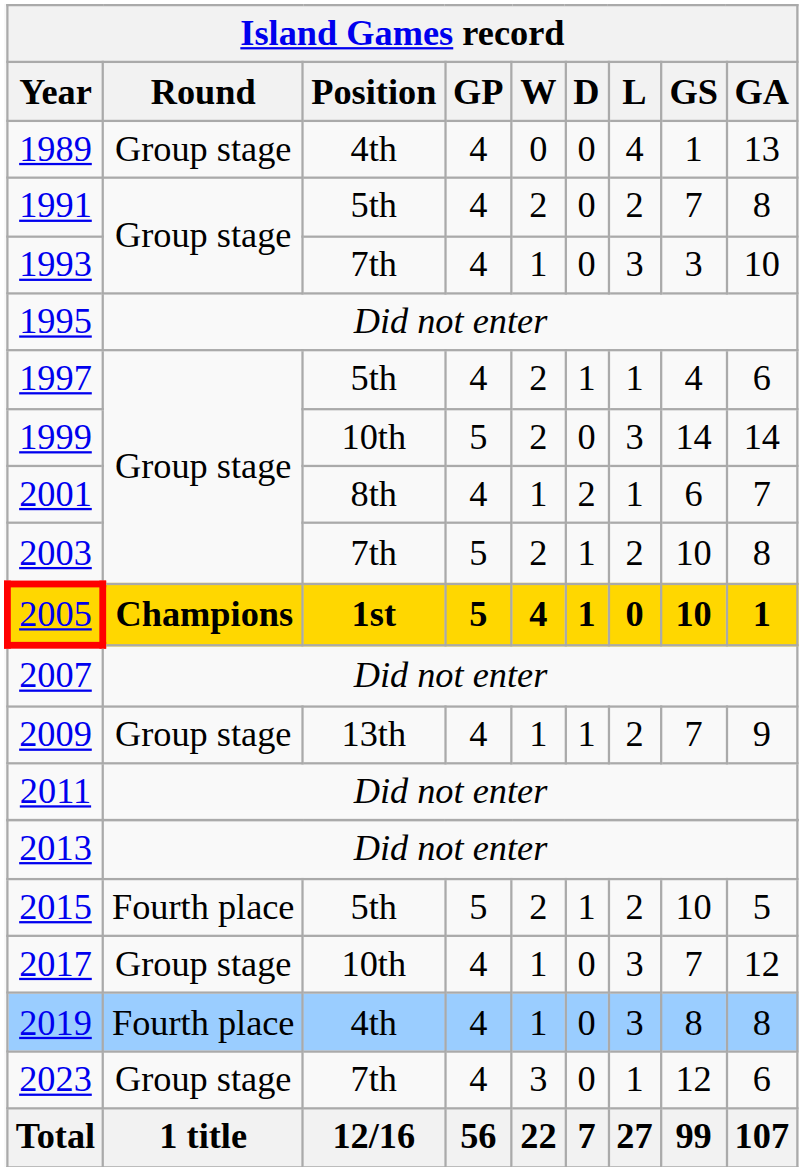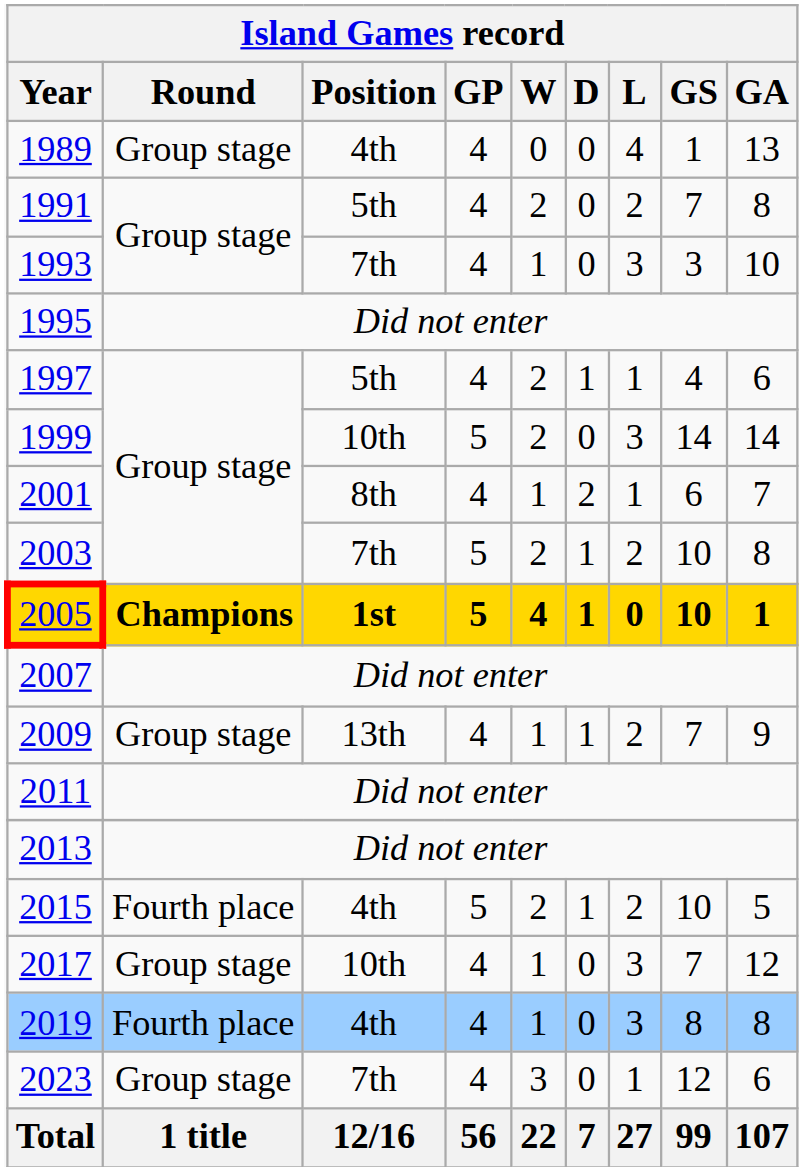(374, 906) 5th -> (374, 906) 4th
